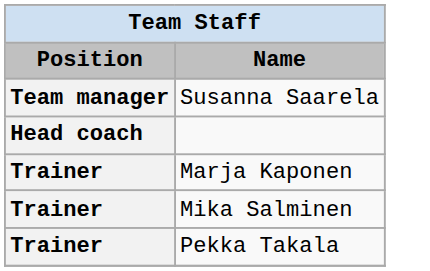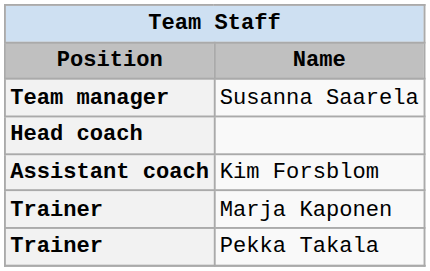+ row: (299, 172)
- row: (266, 209)
